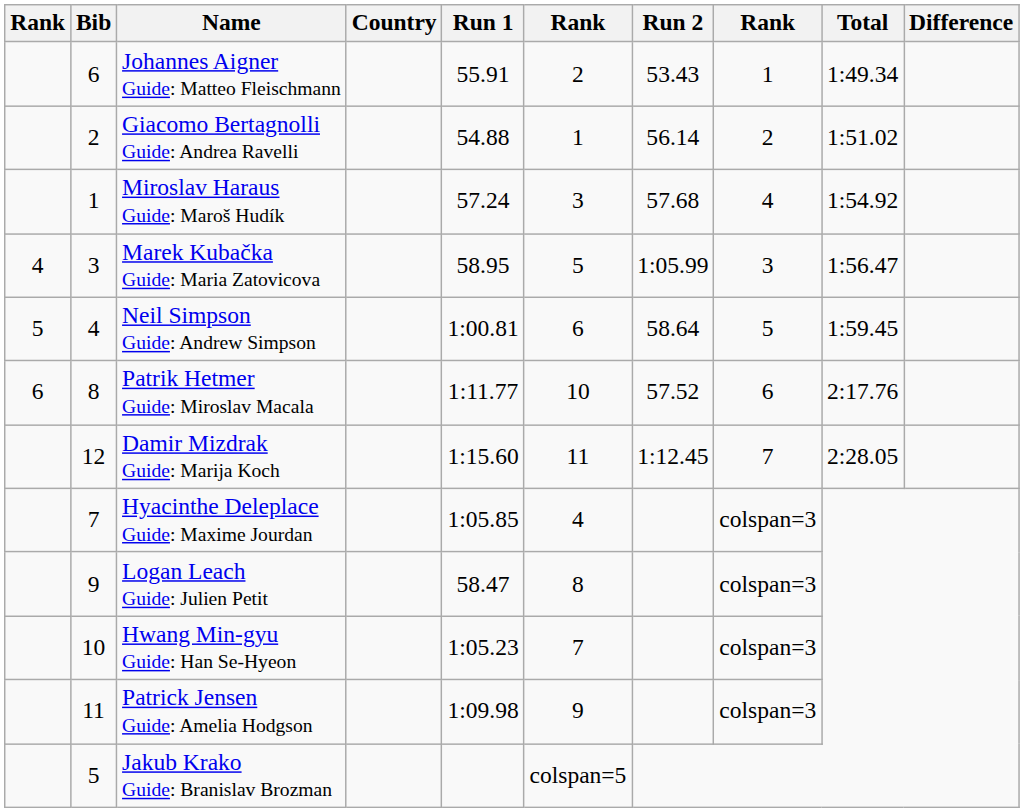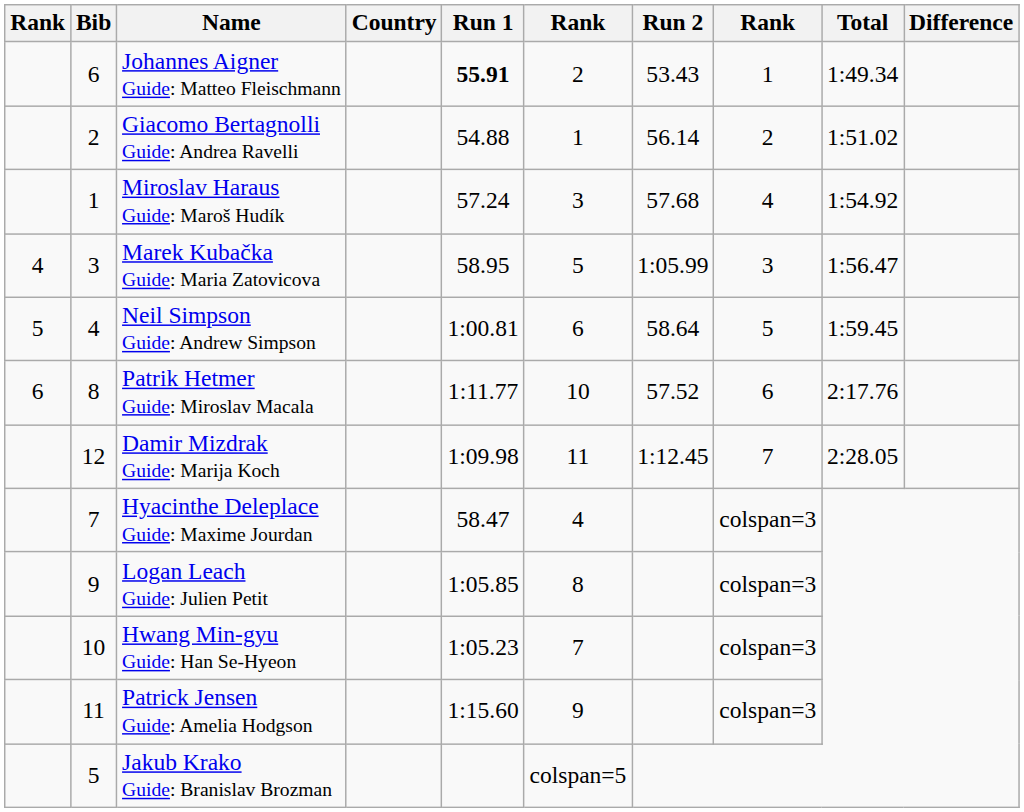(483, 73) normal -> (483, 73) bold
(483, 456) 1:15.60 -> (483, 456) 1:09.98
(483, 520) 1:05.85 -> (483, 520) 58.47
(483, 583) 58.47 -> (483, 583) 1:05.85
(483, 711) 1:09.98 -> (483, 711) 1:15.60
